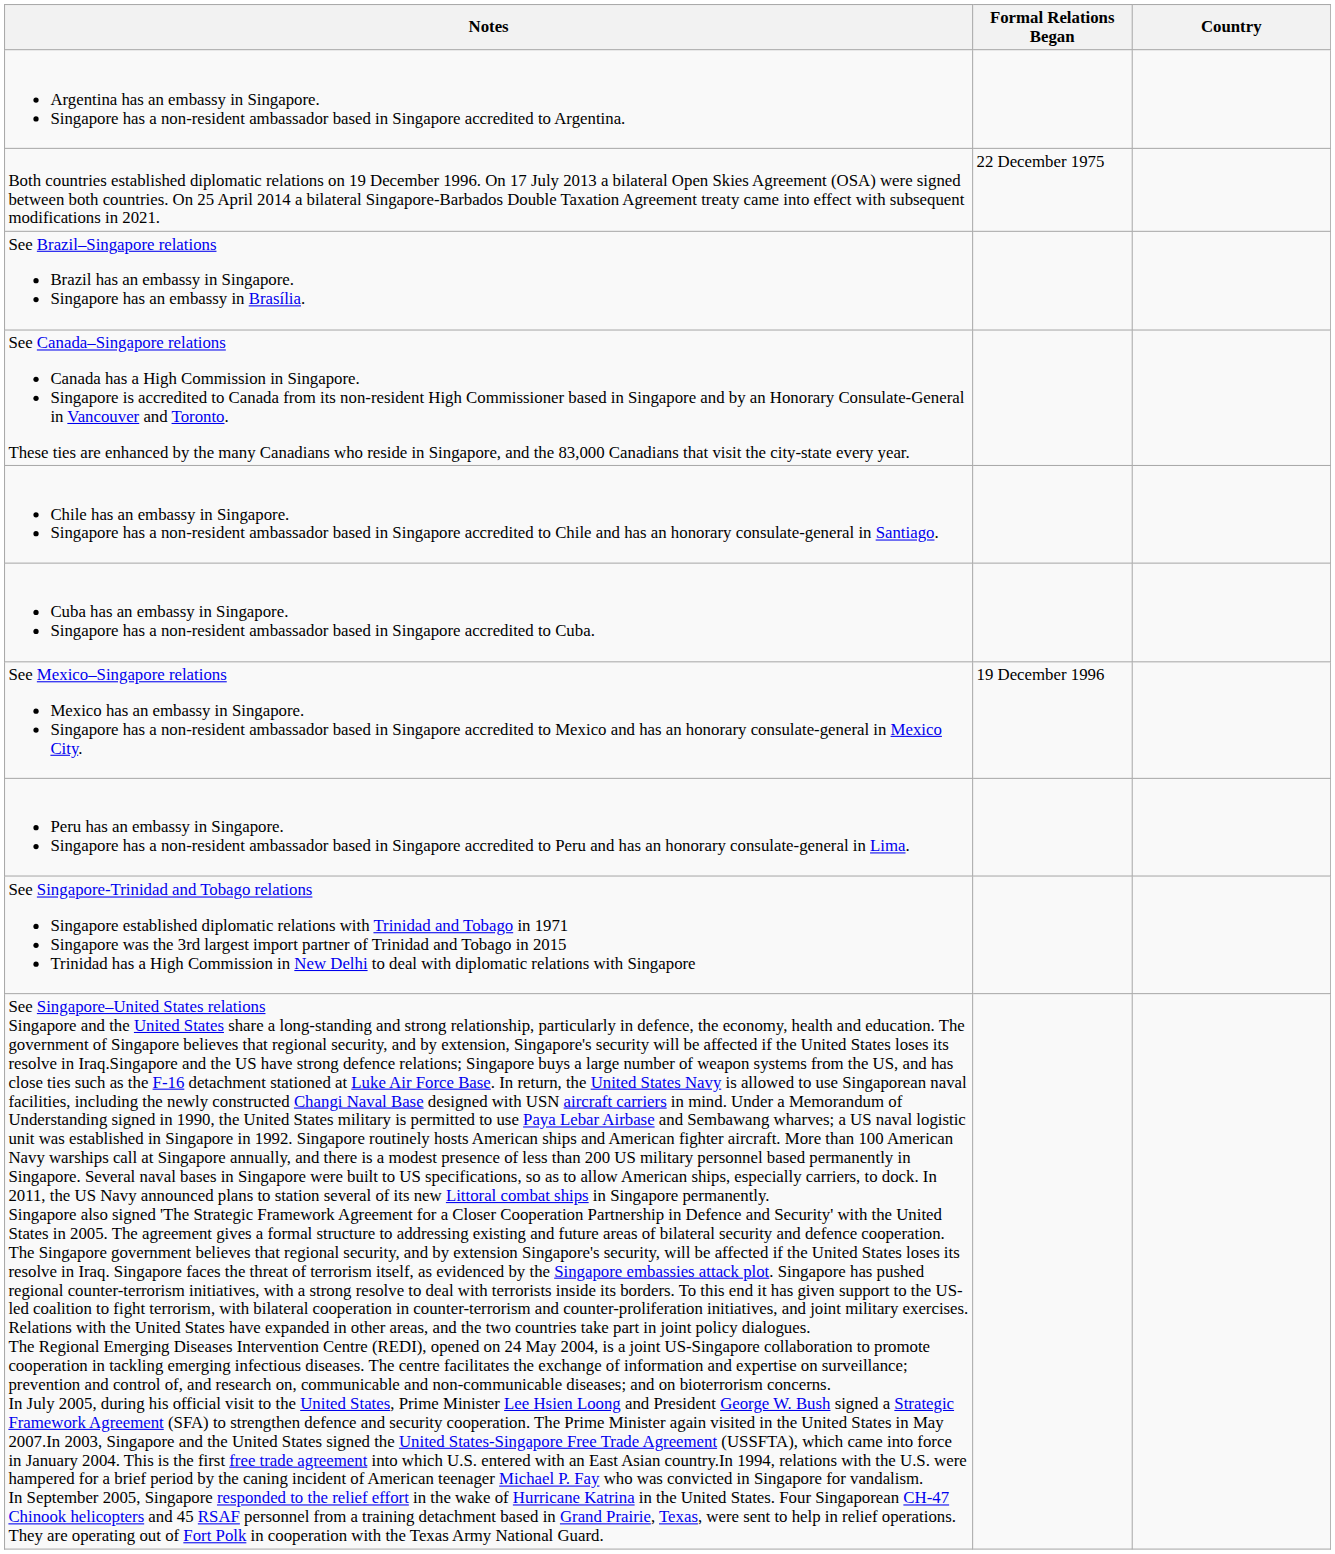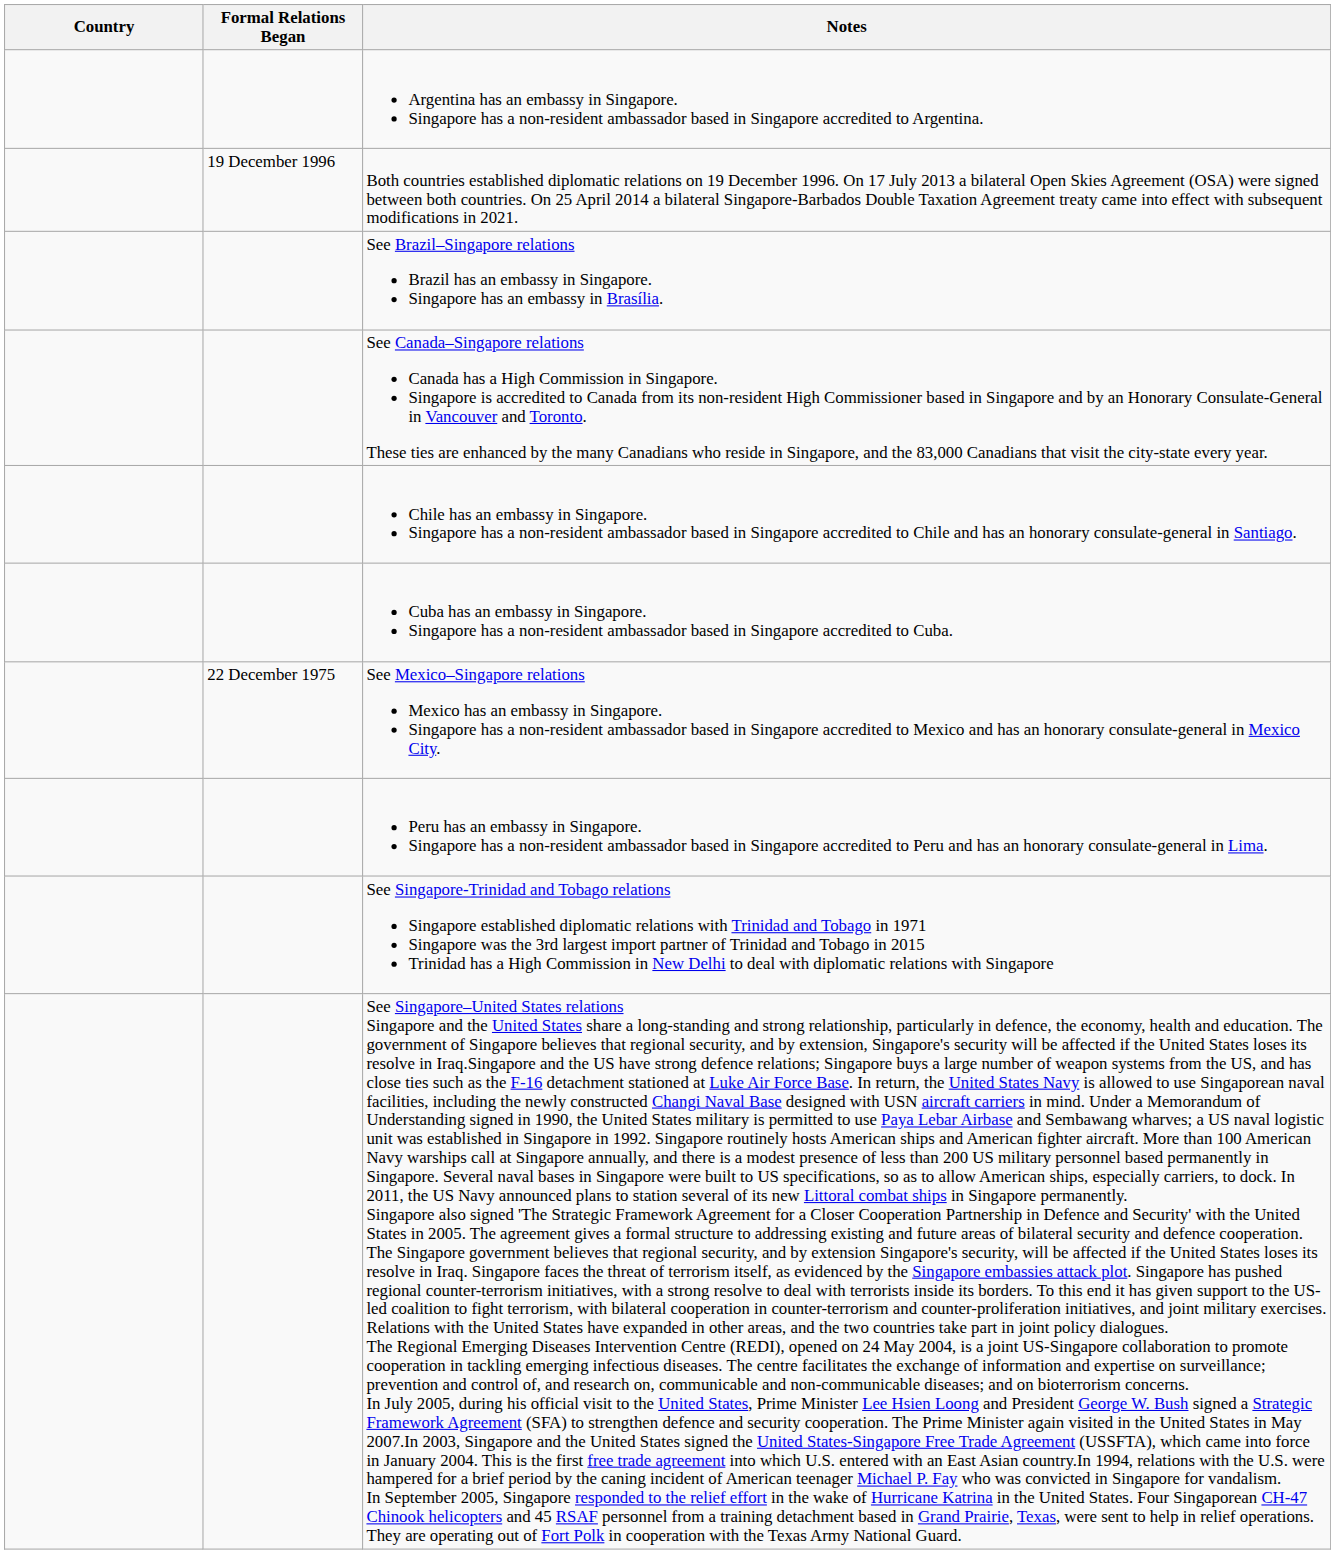columns swapped: (1231, 27) <-> (489, 27)
(1040, 161) 22 December 1975 -> (271, 161) 19 December 1996
(1040, 674) 19 December 1996 -> (271, 674) 22 December 1975
